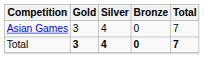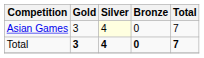(104, 28) no background -> (104, 28) lightyellow background
